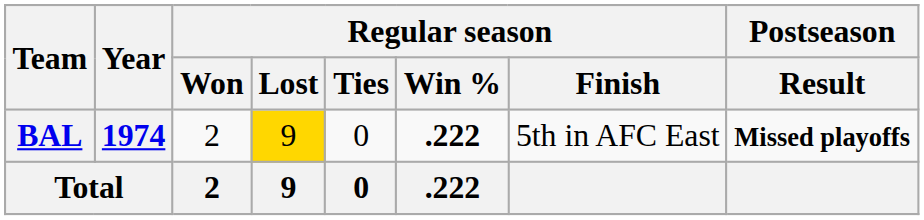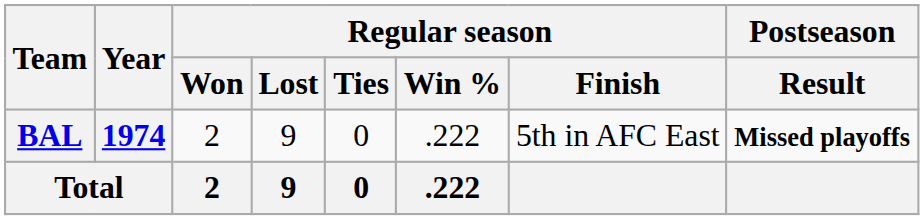(288, 135) gold background -> (288, 135) no background
(452, 135) bold -> (452, 135) normal
